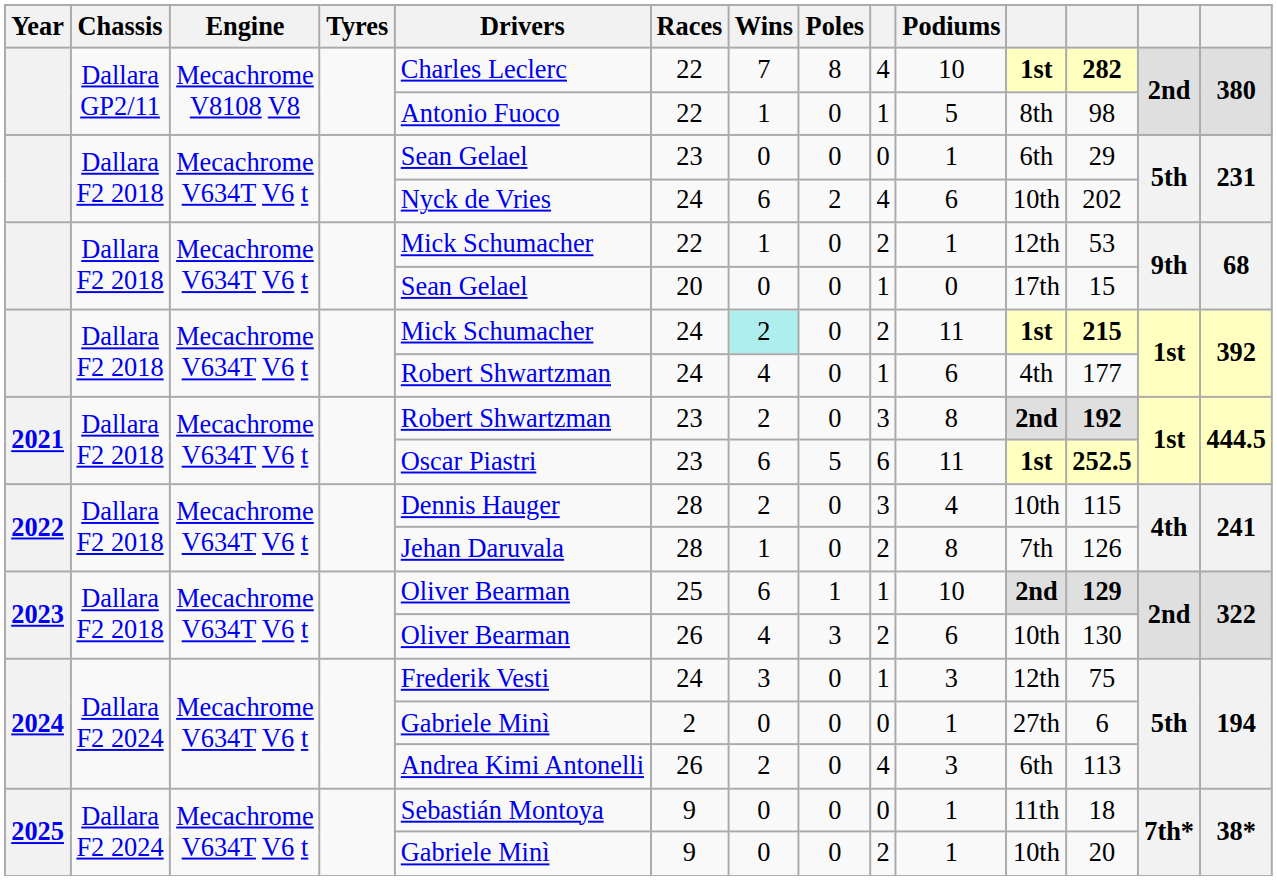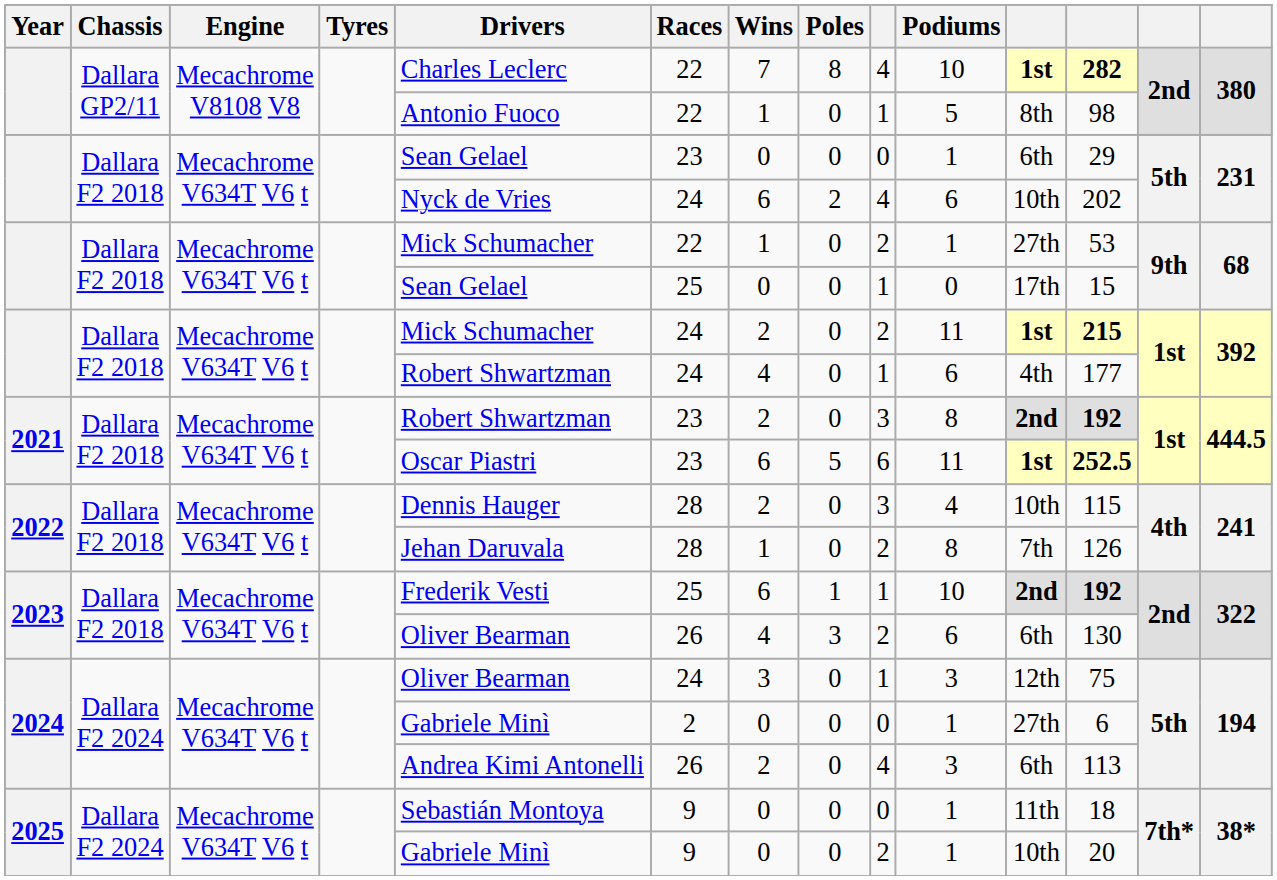(1036, 243) 12th -> (1036, 243) 27th
(689, 287) 20 -> (689, 287) 25
(764, 330) paleturquoise background -> (764, 330) no background
(485, 591) Oliver Bearman -> (475, 591) Frederik Vesti
(1102, 591) 129 -> (1102, 591) 192
(1036, 635) 10th -> (1036, 635) 6th
(475, 678) Frederik Vesti -> (485, 678) Oliver Bearman
